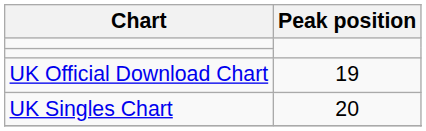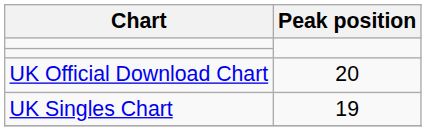(347, 74) 19 -> (347, 74) 20
(347, 108) 20 -> (347, 108) 19
